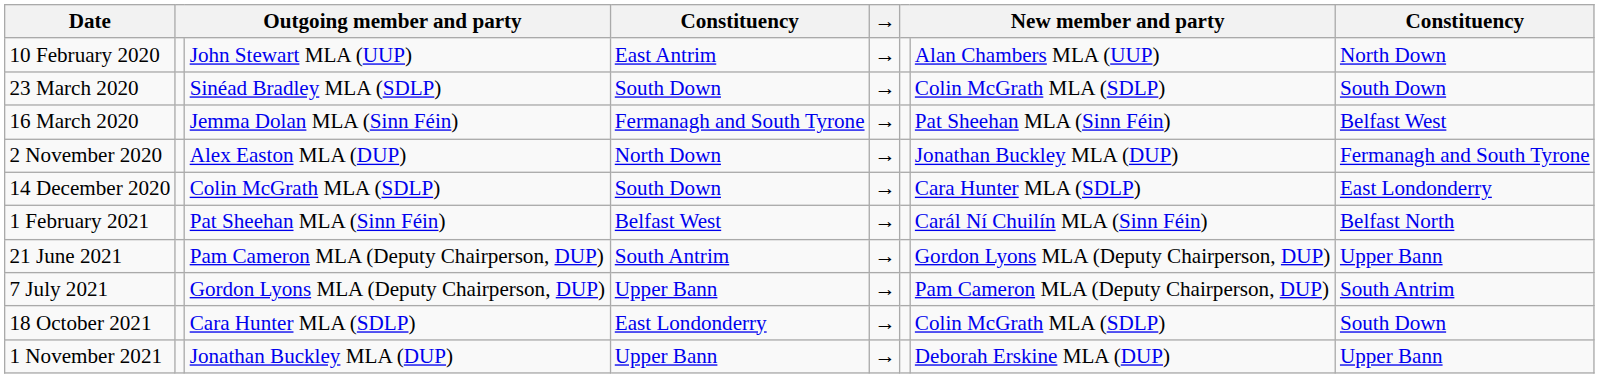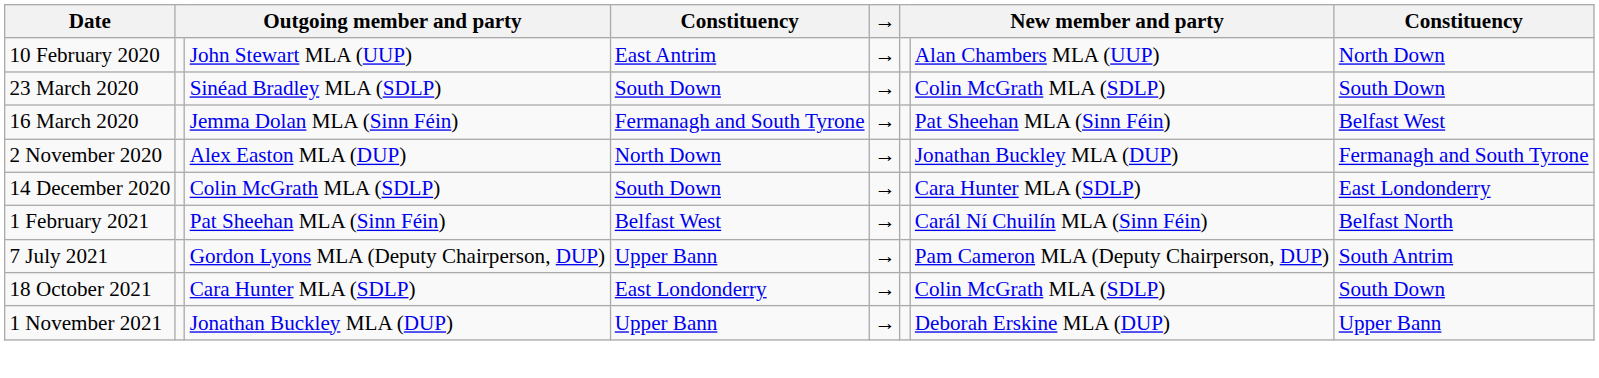- row: (66, 255)
